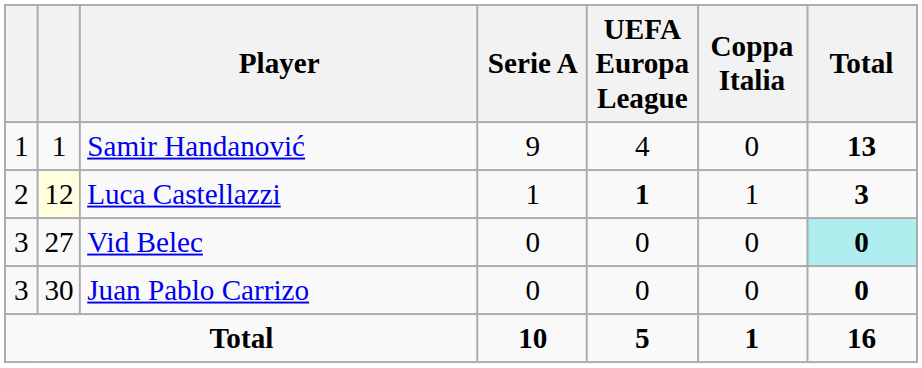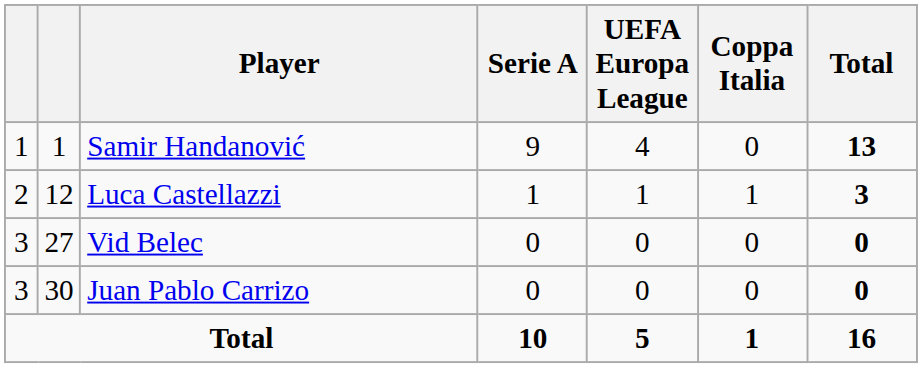(59, 194) lightyellow background -> (59, 194) no background
(642, 194) bold -> (642, 194) normal
(861, 242) paleturquoise background -> (861, 242) no background
